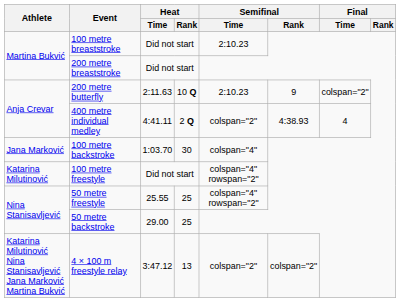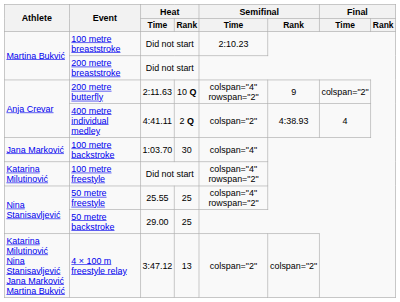(234, 92) 2:10.23 -> (233, 92) colspan="4" rowspan="2"
